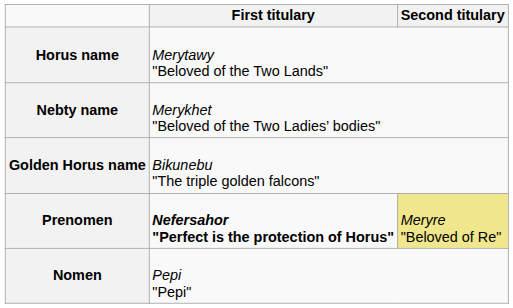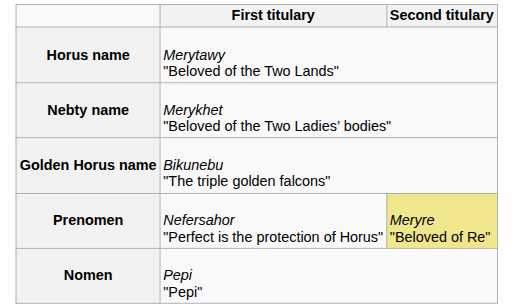(273, 228) bold -> (273, 228) normal
